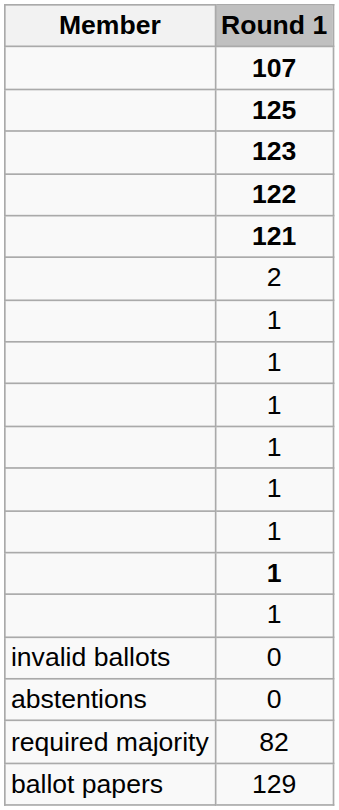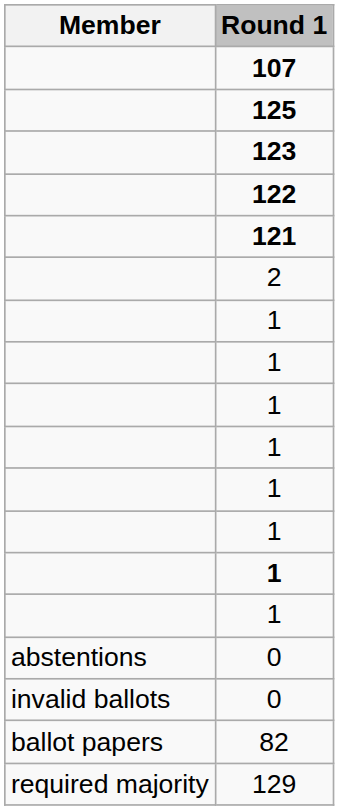(91, 657) invalid ballots -> (79, 657) abstentions
(79, 699) abstentions -> (91, 699) invalid ballots
(110, 741) required majority -> (87, 741) ballot papers
(87, 783) ballot papers -> (110, 783) required majority
